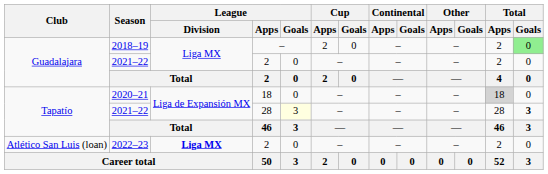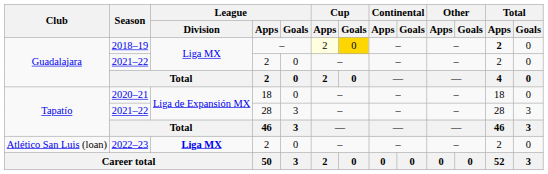(325, 45) no background -> (325, 45) lightyellow background
(354, 45) no background -> (354, 45) gold background
(499, 45) normal -> (499, 45) bold
(528, 45) lightgreen background -> (528, 45) no background
(499, 95) lightgrey background -> (499, 95) no background
(296, 111) lightyellow background -> (296, 111) no background
(528, 111) bold -> (528, 111) normal
